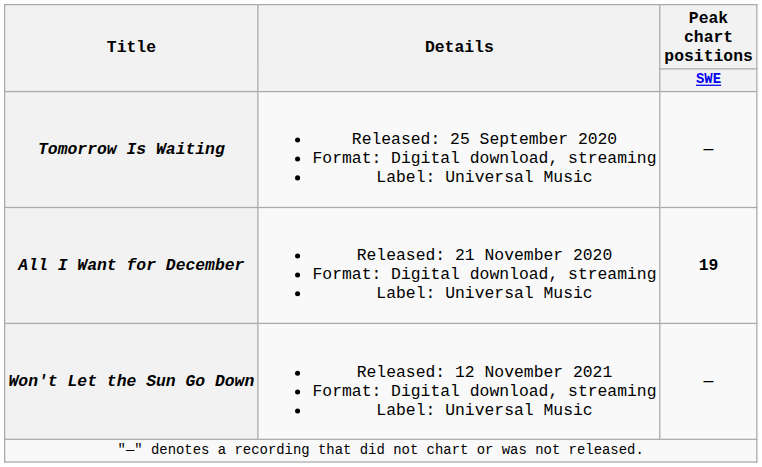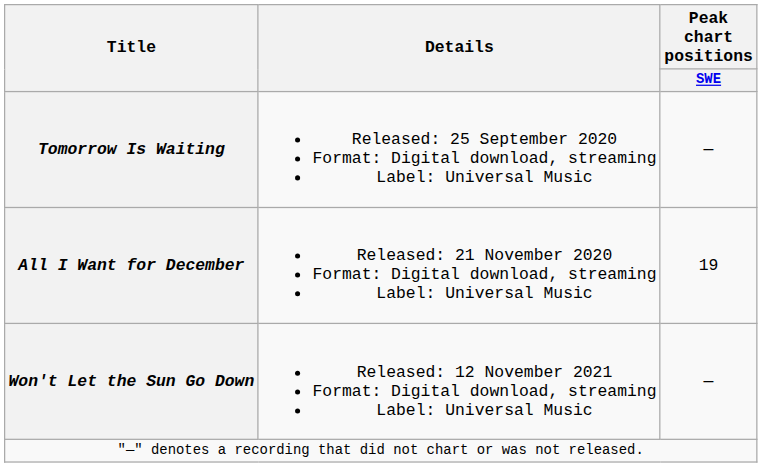(709, 265) bold -> (709, 265) normal
